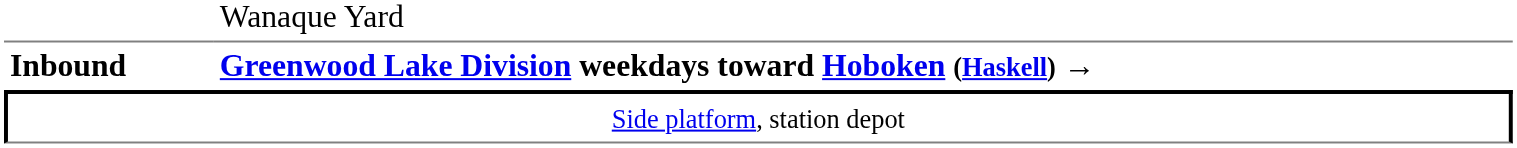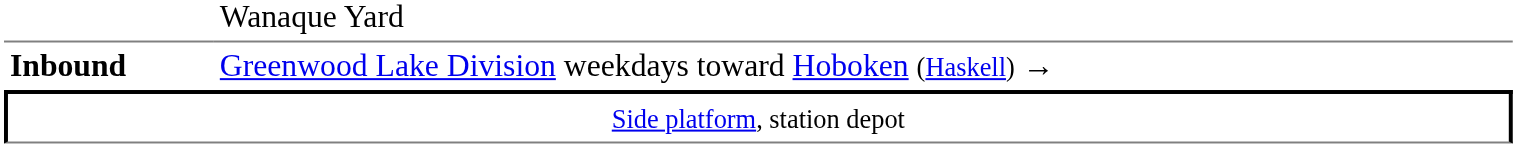(658, 65) bold -> (637, 65) normal
